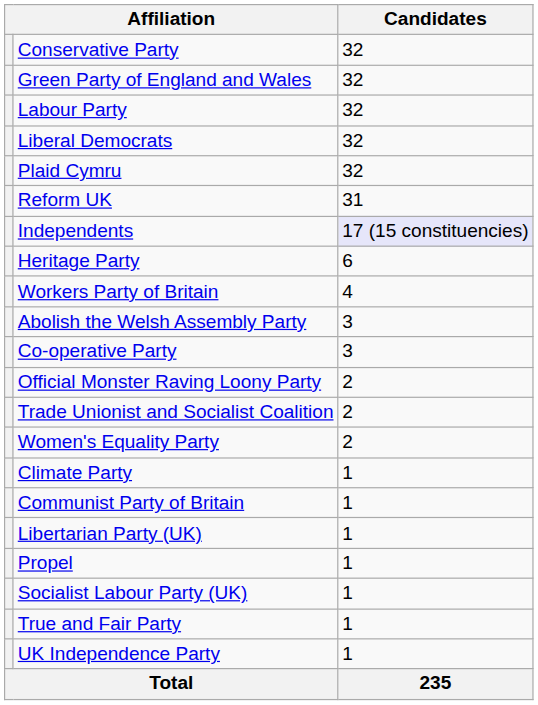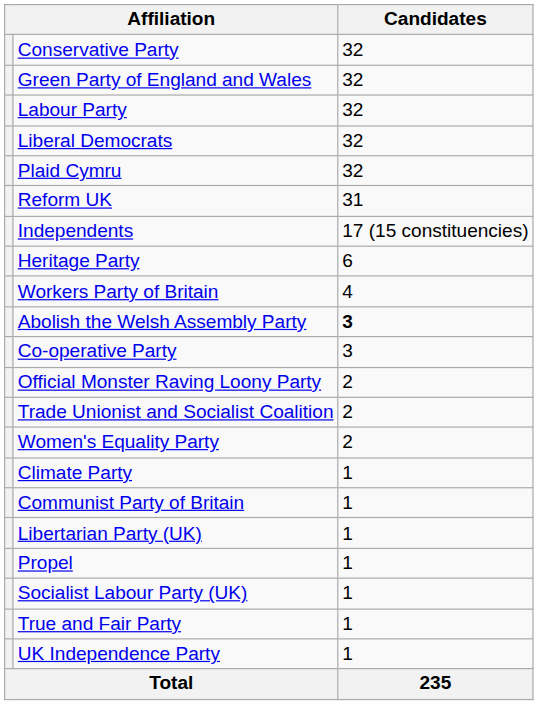(435, 230) lavender background -> (435, 230) no background
(348, 321) normal -> (348, 321) bold
